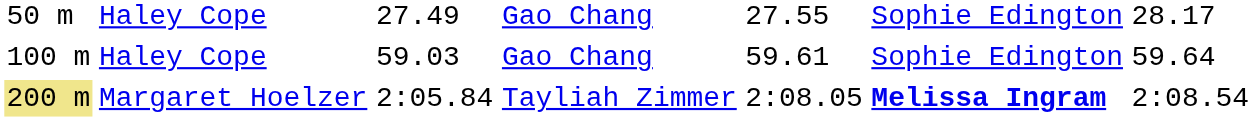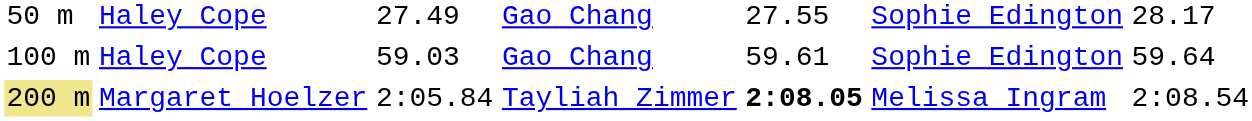(804, 98) normal -> (804, 98) bold
(989, 98) bold -> (989, 98) normal
